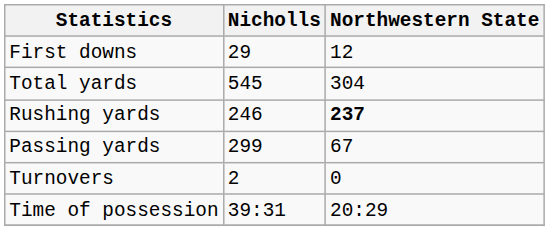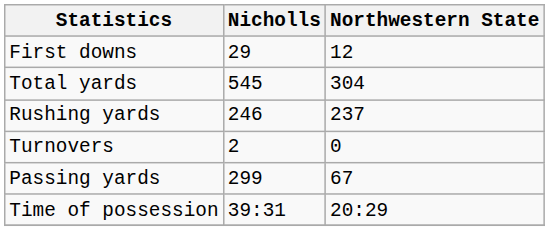(347, 115) bold -> (347, 115) normal
rows swapped: (85, 147) <-> (62, 178)
